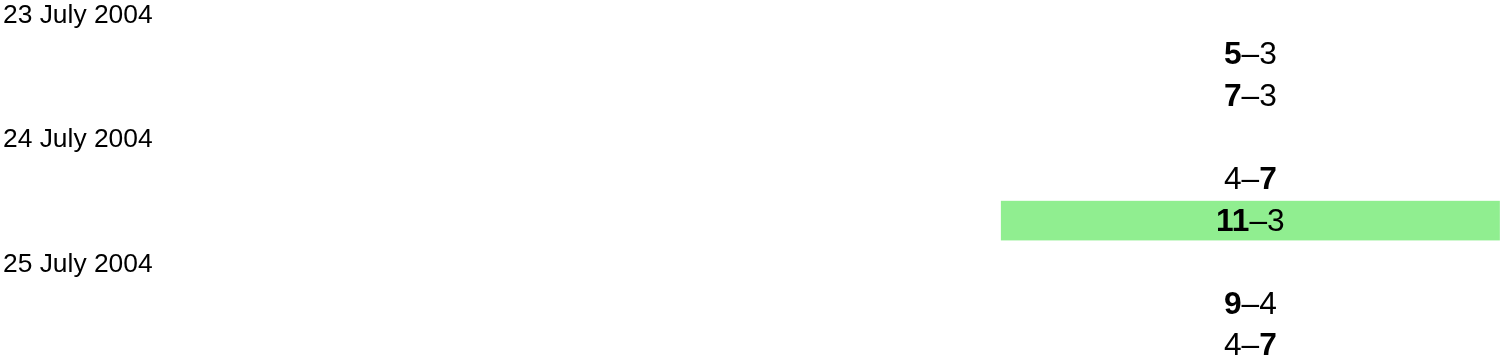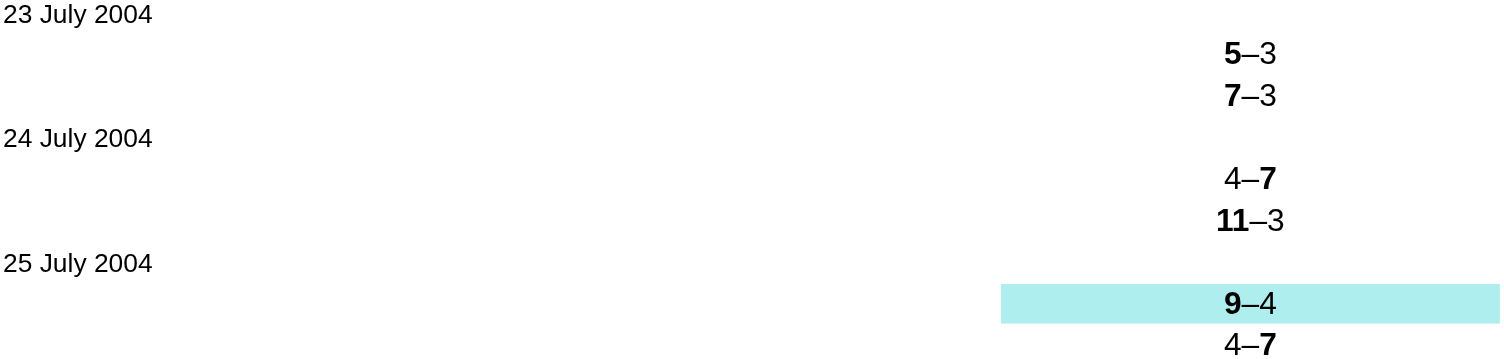(1250, 220) lightgreen background -> (1250, 220) no background
(1250, 303) no background -> (1250, 303) paleturquoise background
